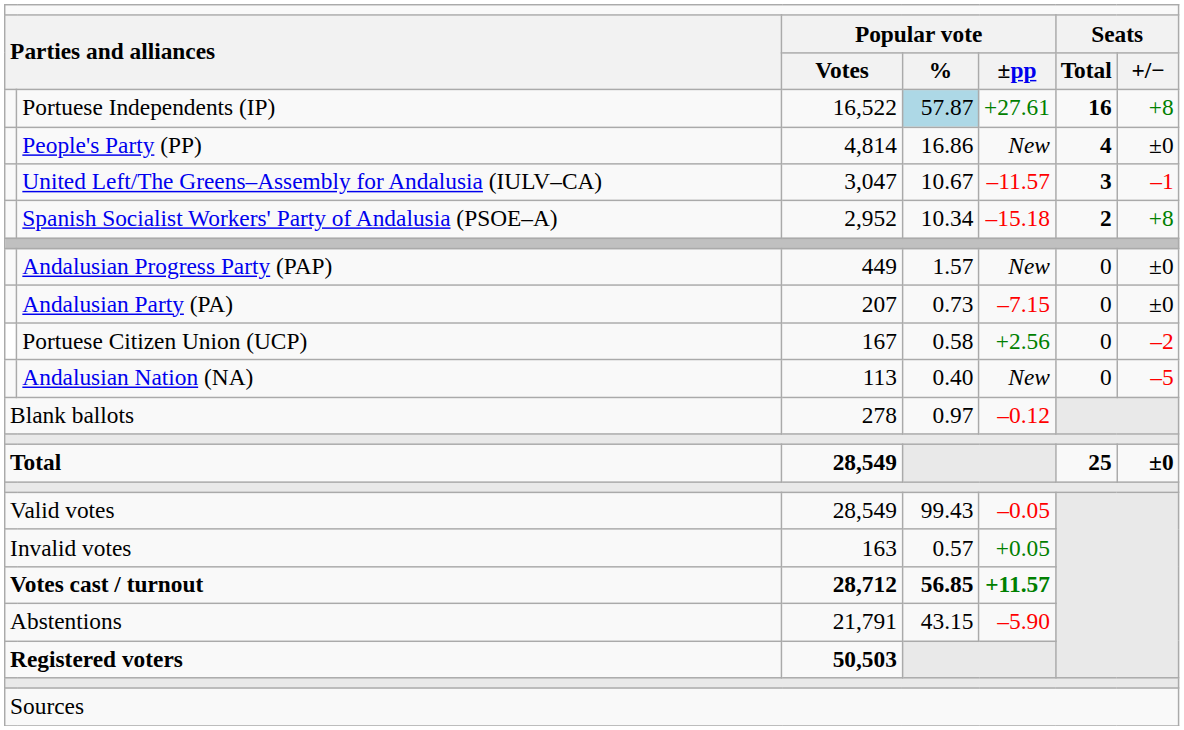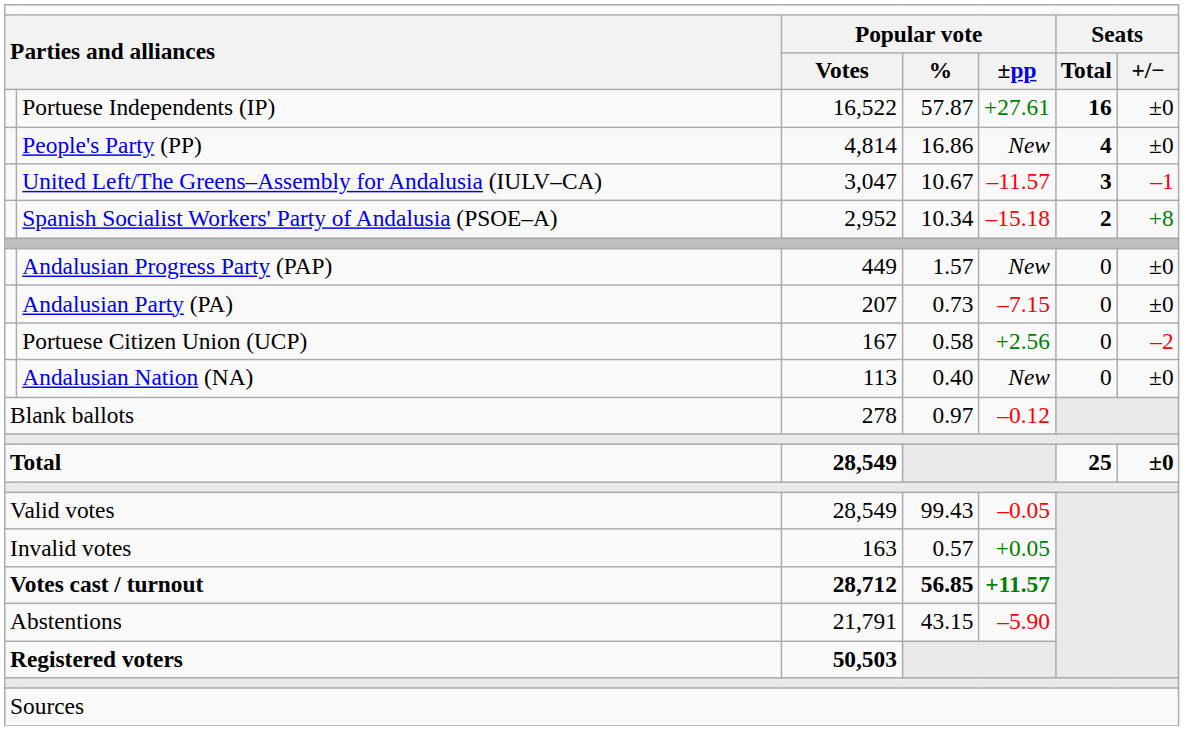(947, 107) lightblue background -> (947, 107) no background
(1161, 107) +8 -> (1161, 107) ±0
(1162, 377) –5 -> (1161, 377) ±0
